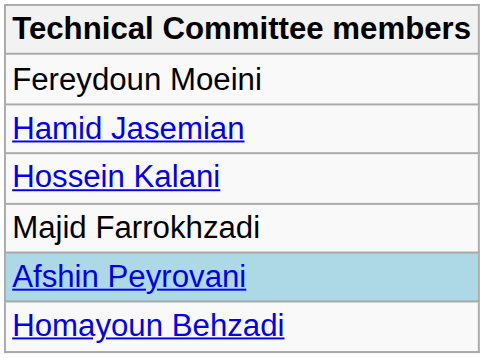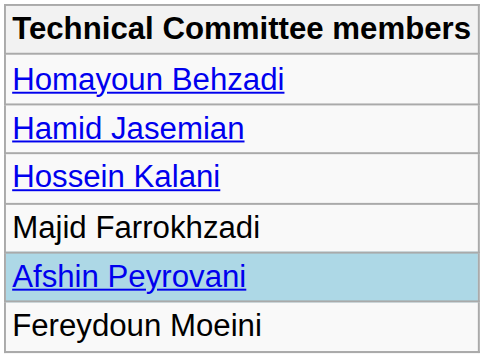(137, 78) Fereydoun Moeini -> (148, 78) Homayoun Behzadi
(148, 326) Homayoun Behzadi -> (137, 326) Fereydoun Moeini
